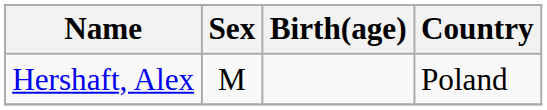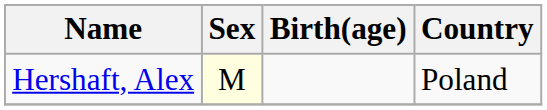(232, 78) no background -> (232, 78) lightyellow background
